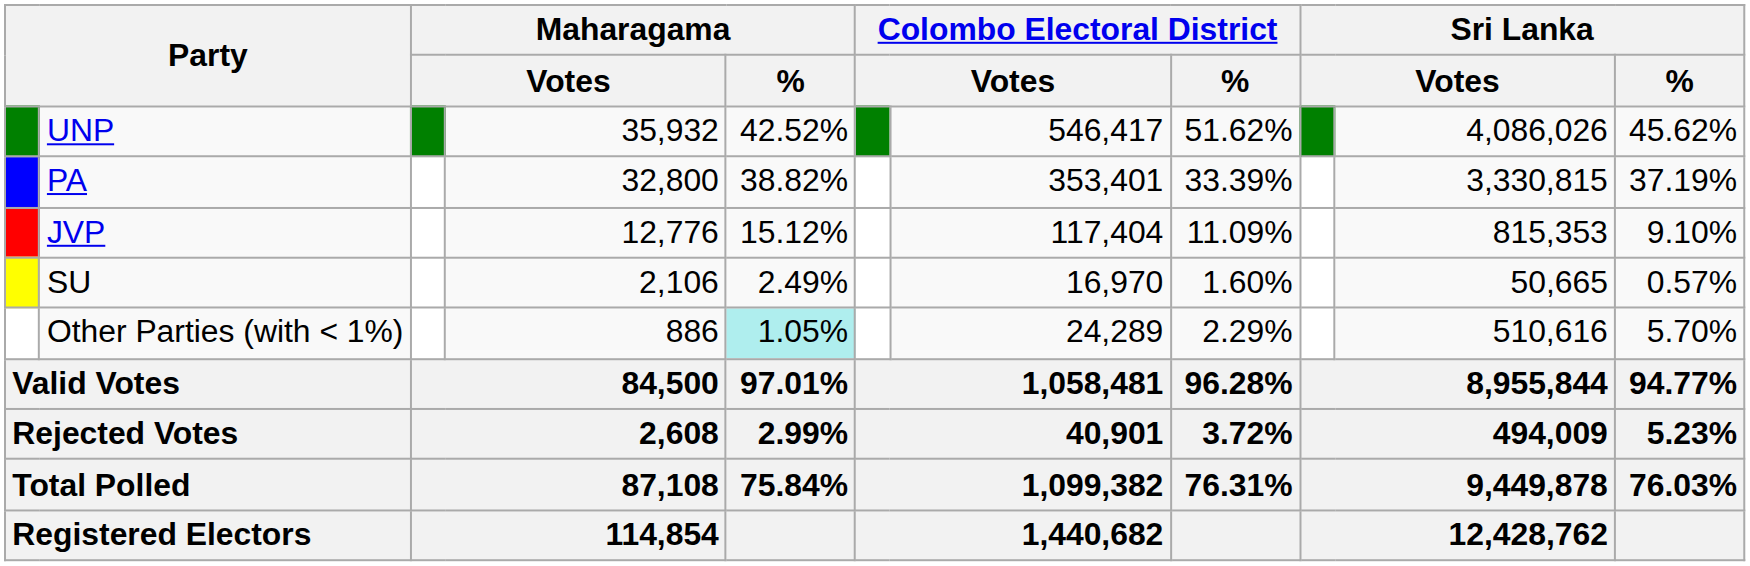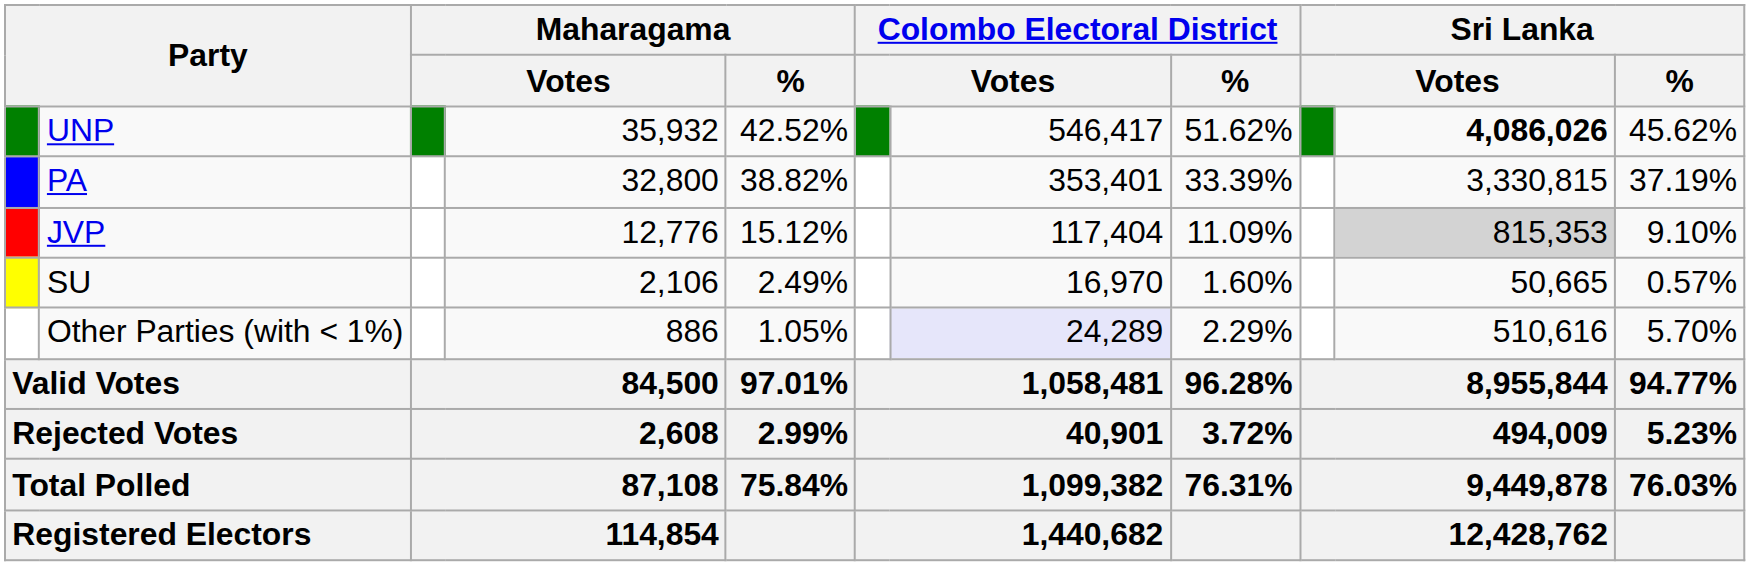(1537, 130) normal -> (1537, 130) bold
(1550, 231) no background -> (1550, 231) lightgrey background
(803, 332) paleturquoise background -> (803, 332) no background
(1115, 332) no background -> (1115, 332) lavender background
